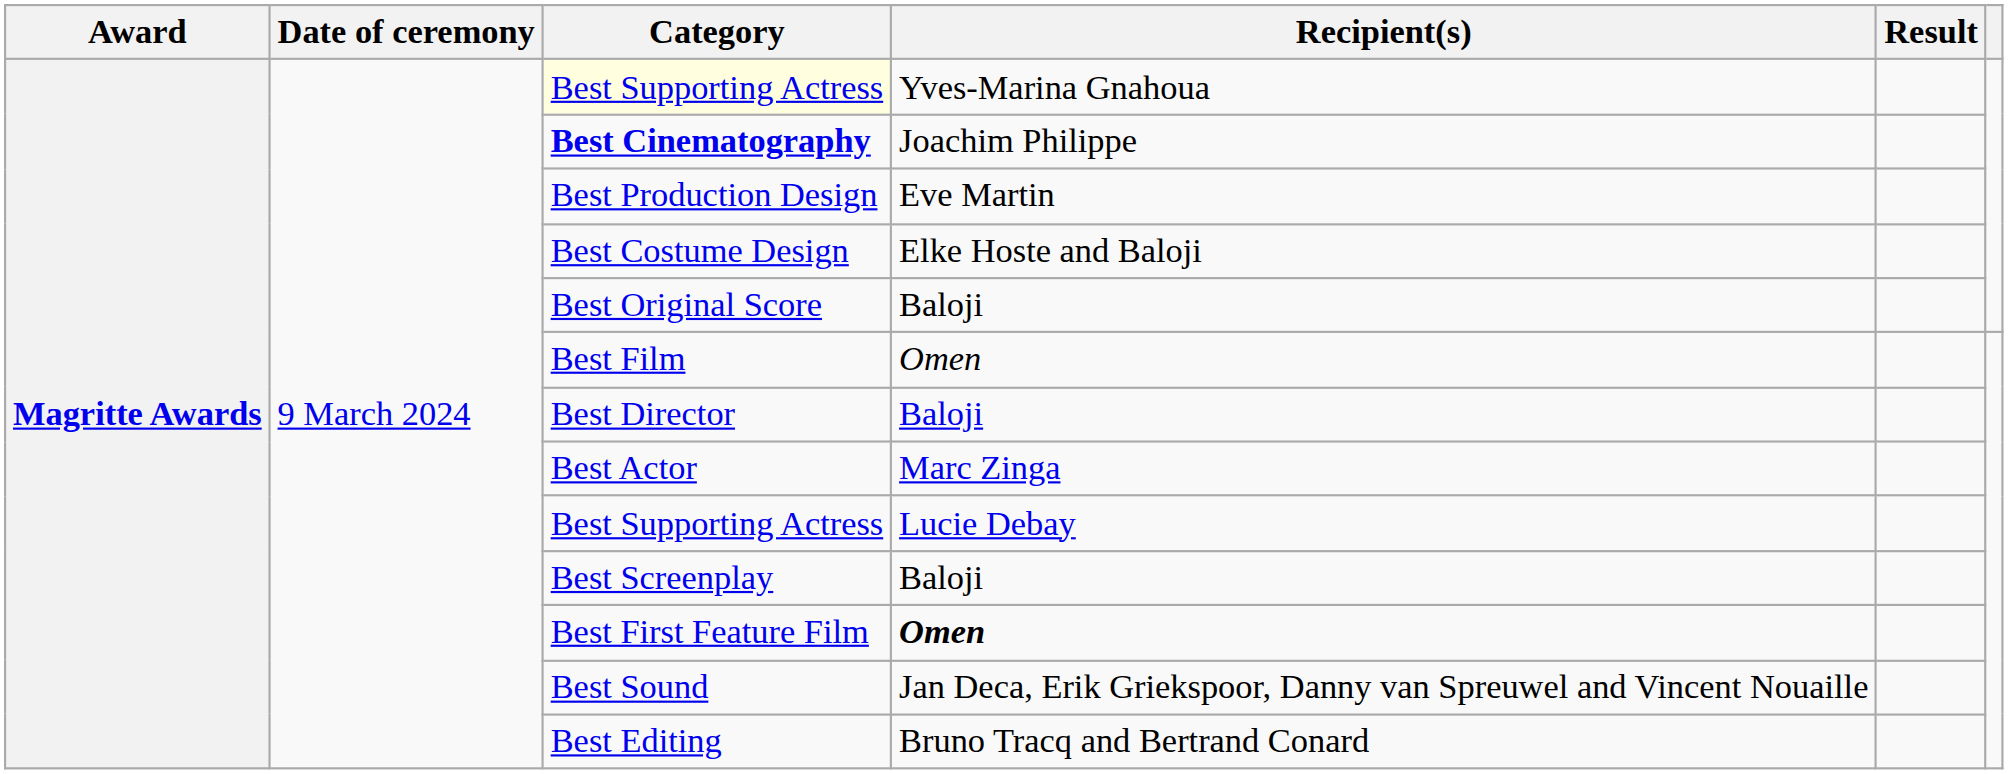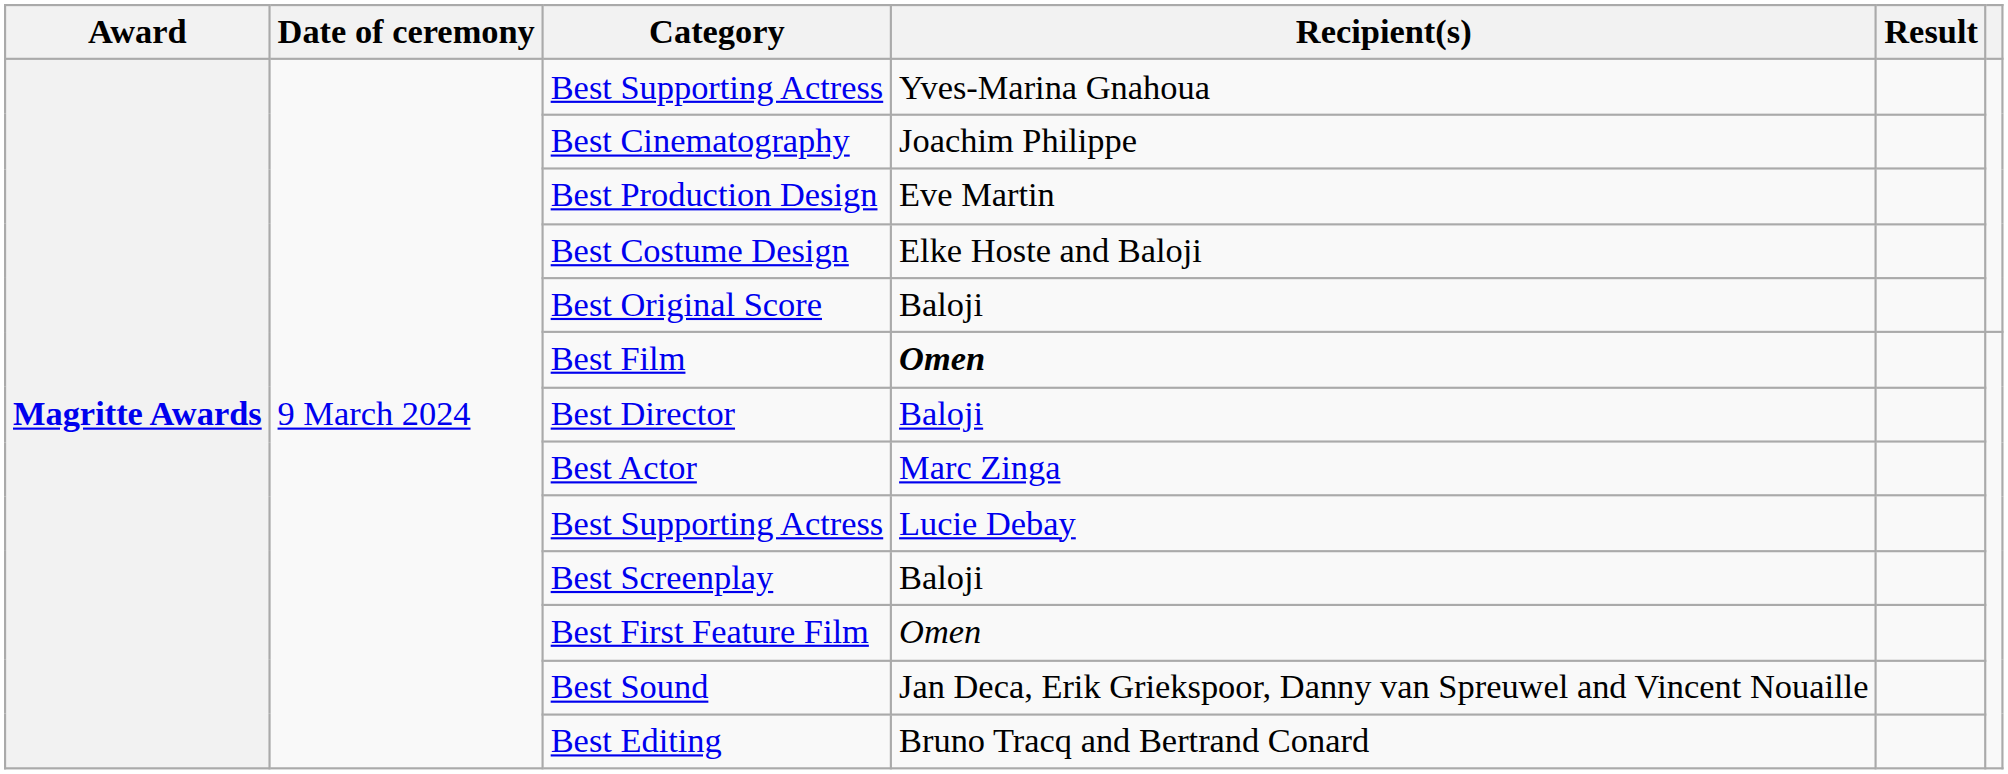(717, 86) lightyellow background -> (717, 86) no background
(711, 140) bold -> (700, 140) normal
(940, 359) normal -> (942, 359) bold
(942, 631) bold -> (940, 631) normal
